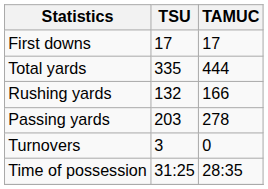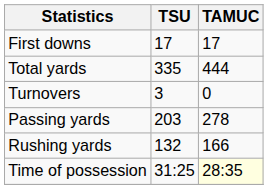rows swapped: (60, 94) <-> (44, 145)
(222, 171) no background -> (222, 171) lightyellow background
